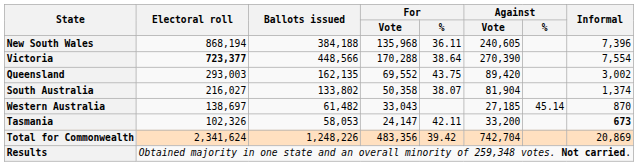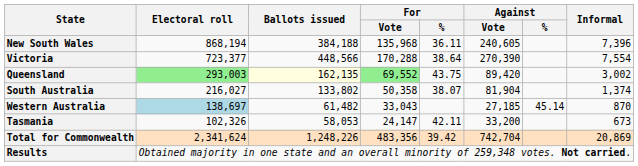(226, 59) bold -> (226, 59) normal
(226, 75) no background -> (226, 75) lightgreen background
(338, 75) no background -> (338, 75) lightyellow background
(400, 75) no background -> (400, 75) lightgreen background
(226, 106) no background -> (226, 106) lightblue background
(622, 122) bold -> (622, 122) normal
